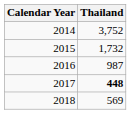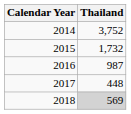(115, 83) bold -> (115, 83) normal
(115, 100) no background -> (115, 100) lightgrey background
